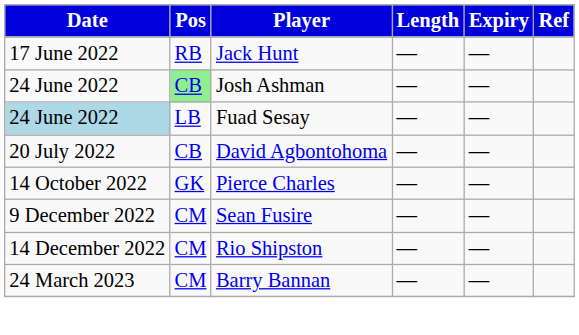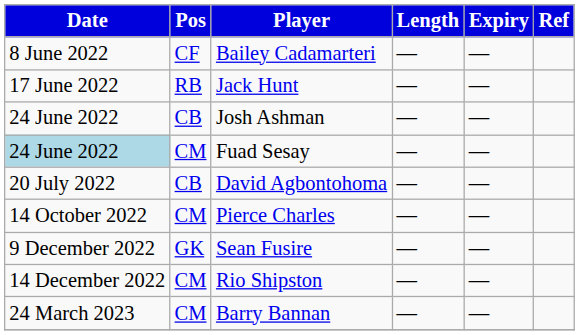+ row: (296, 53)
(188, 85) lightgreen background -> (188, 118) no background
(188, 118) LB -> (191, 150) CM
(189, 183) GK -> (191, 215) CM
(191, 215) CM -> (189, 248) GK
